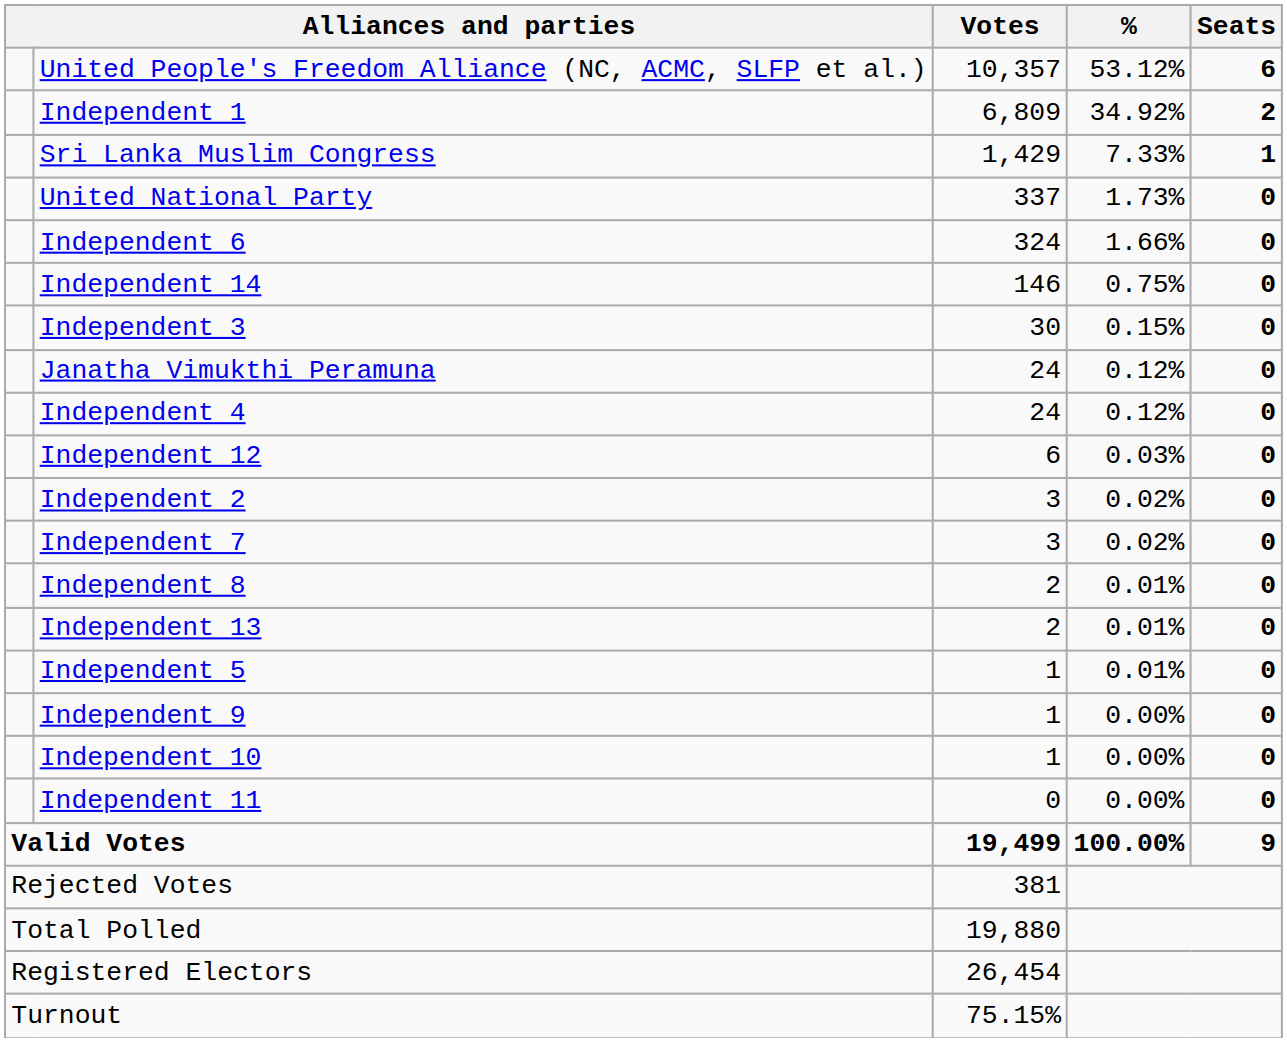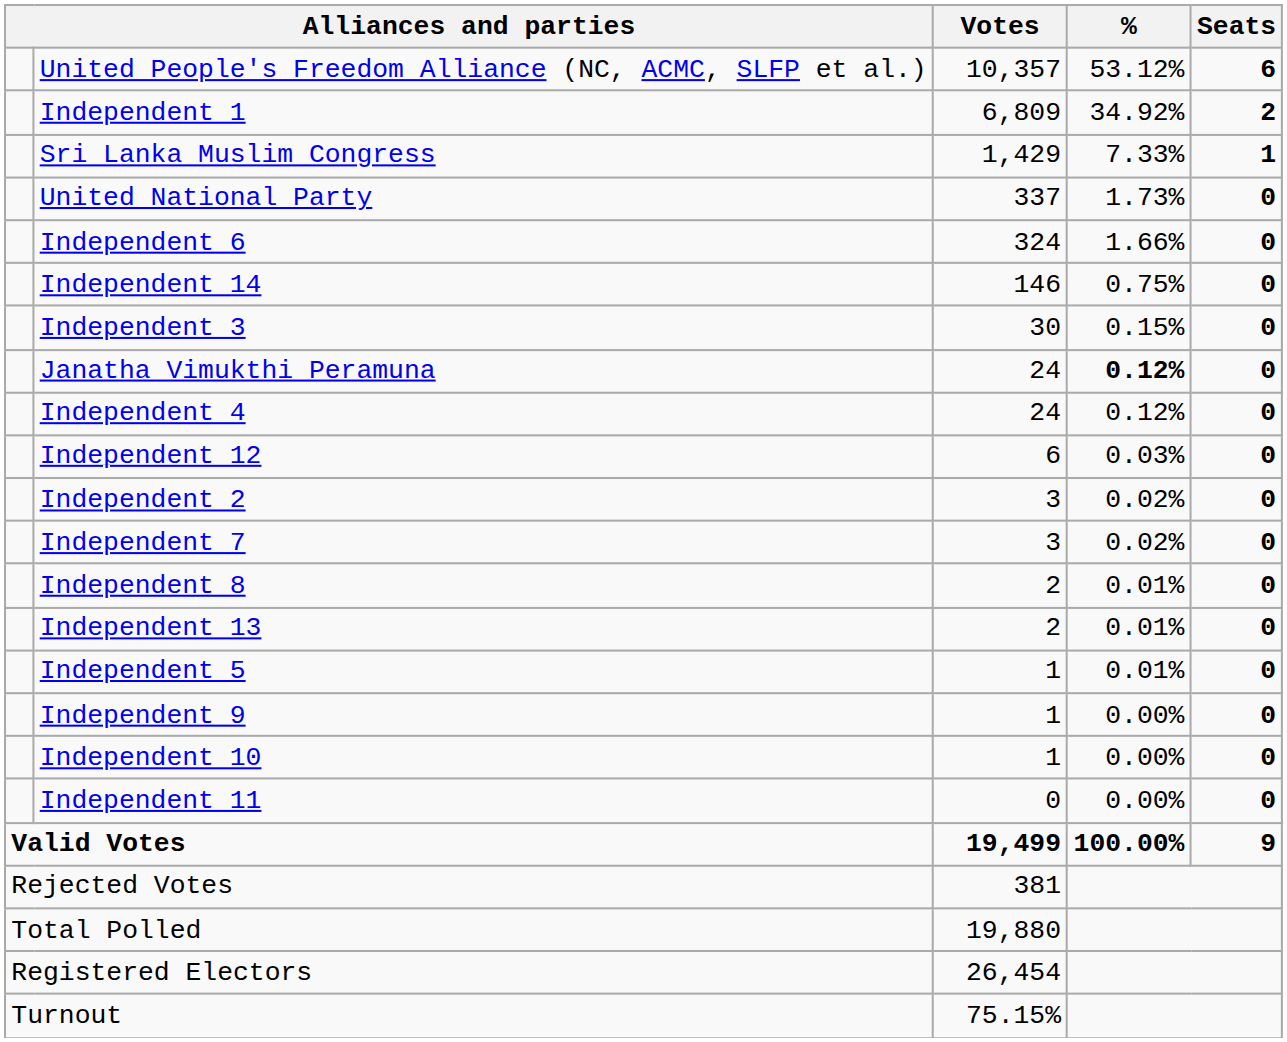(1145, 371) normal -> (1145, 371) bold
